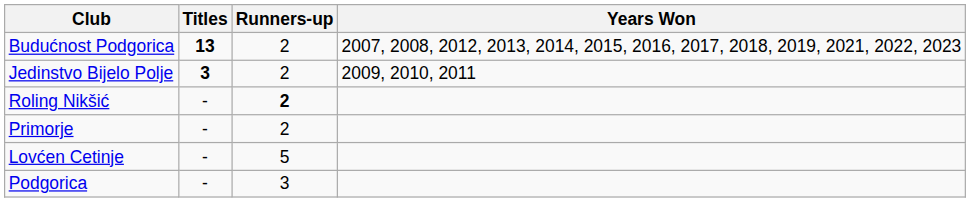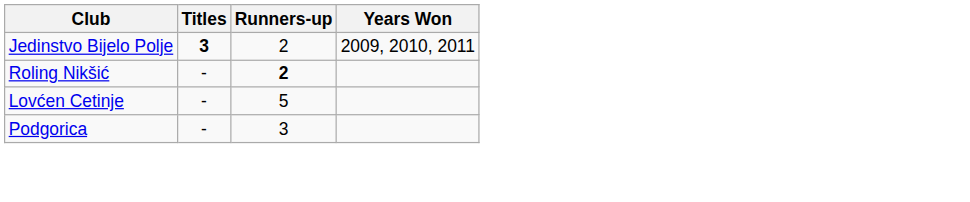- row: (91, 46)
- row: (41, 129)
